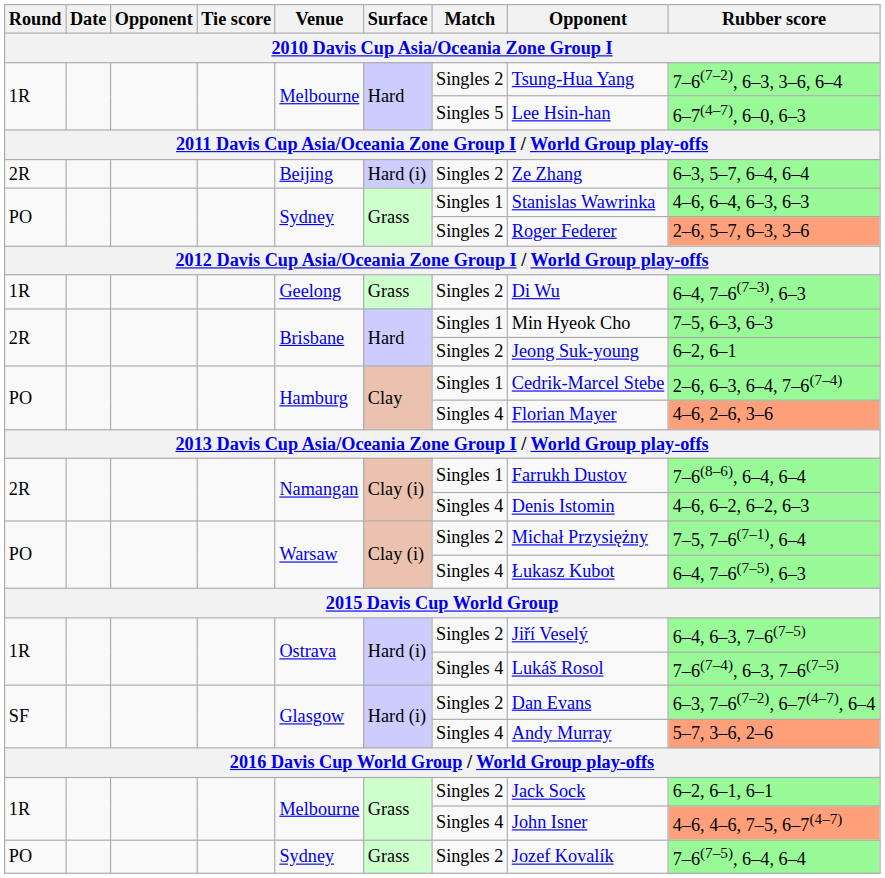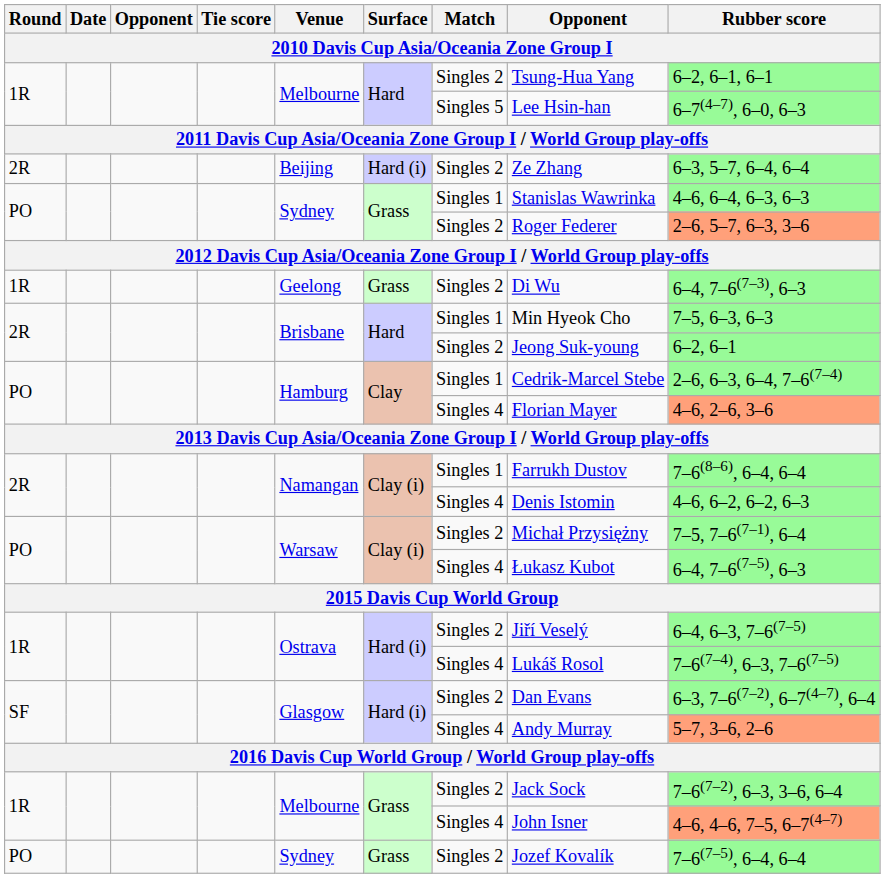(758, 79) 7–6(7–2), 6–3, 3–6, 6–4 -> (723, 76) 6–2, 6–1, 6–1
(723, 791) 6–2, 6–1, 6–1 -> (758, 789) 7–6(7–2), 6–3, 3–6, 6–4
